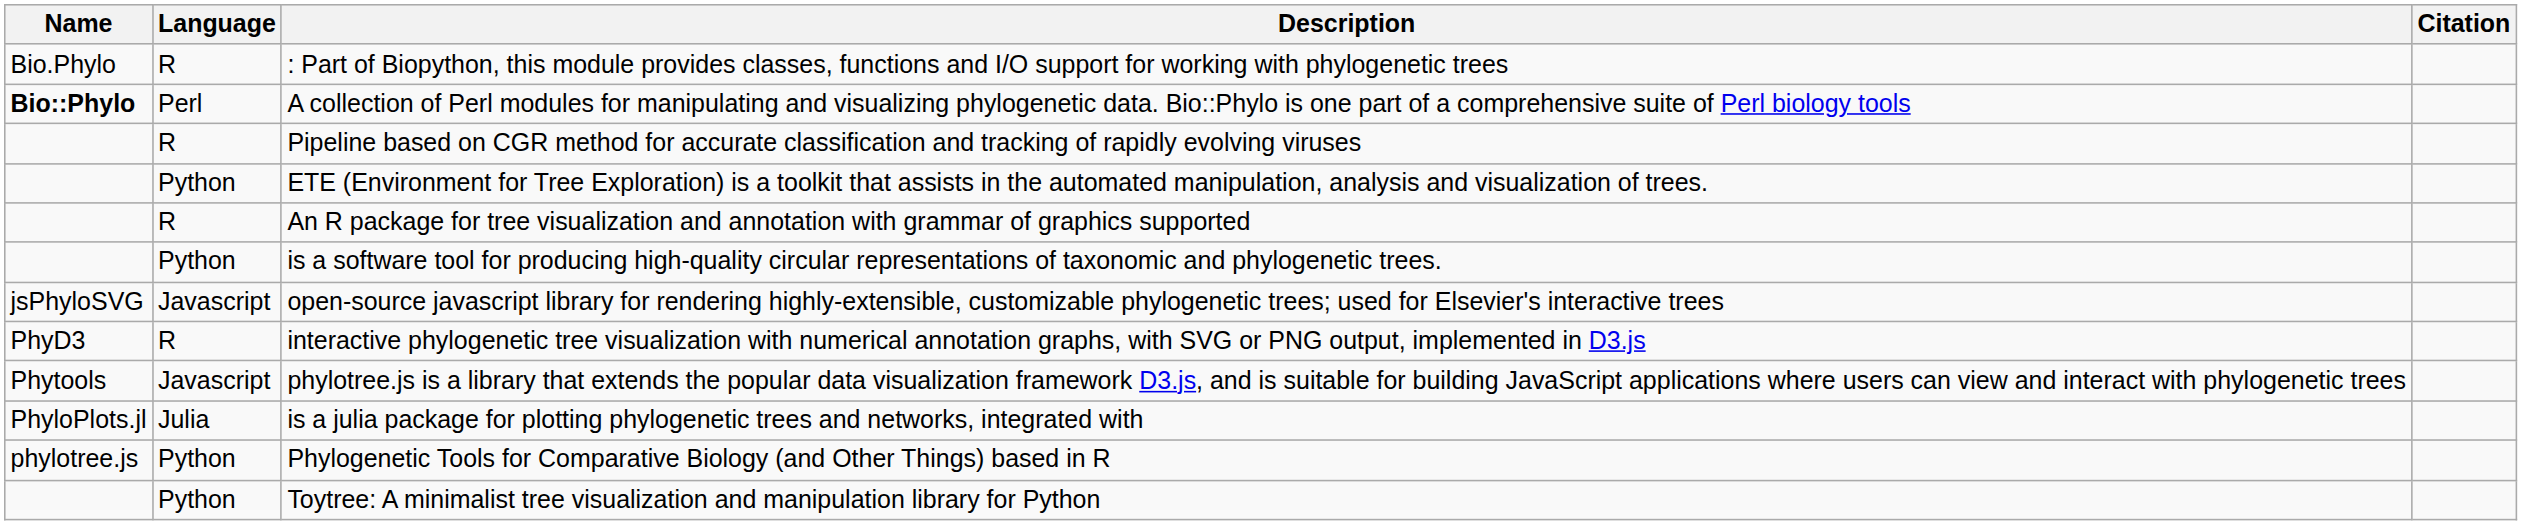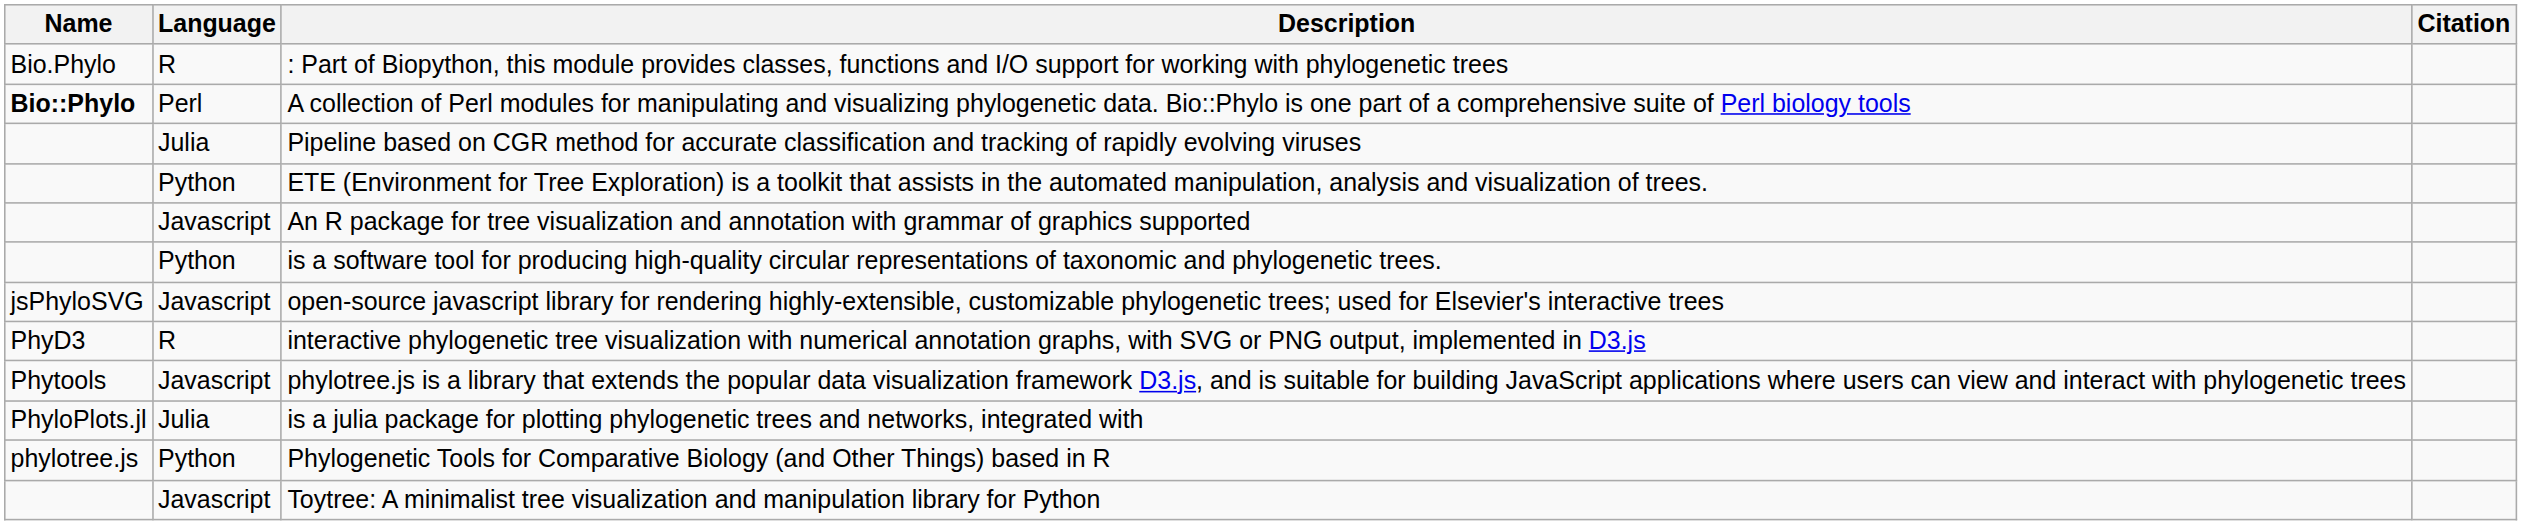(167, 143) R -> (184, 143) Julia
(167, 222) R -> (214, 222) Javascript
(197, 499) Python -> (214, 499) Javascript
